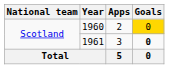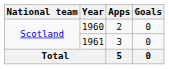(148, 27) gold background -> (148, 27) no background
(148, 41) bold -> (148, 41) normal
